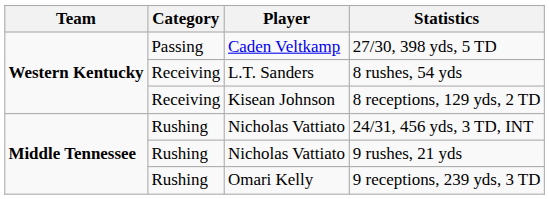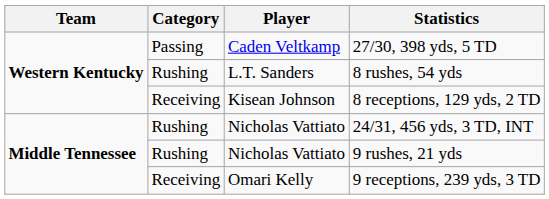(186, 72) Receiving -> (180, 72) Rushing
(180, 180) Rushing -> (186, 180) Receiving
